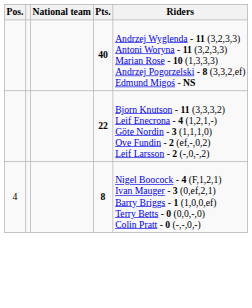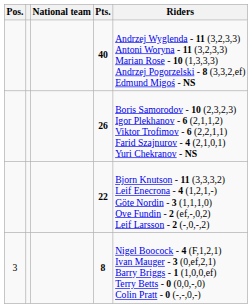+ row: (103, 126)
(15, 196) 4 -> (15, 267) 3
